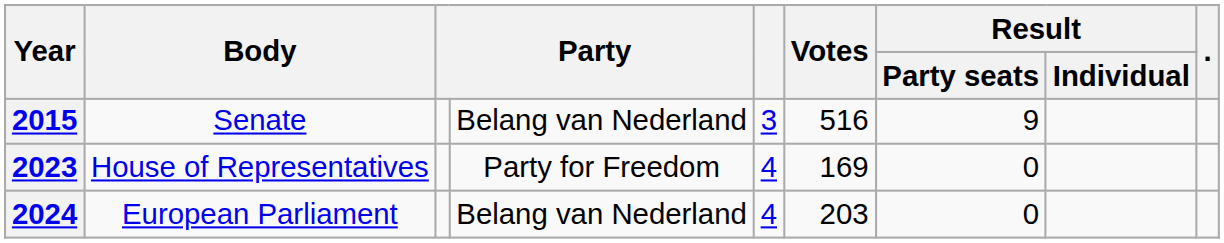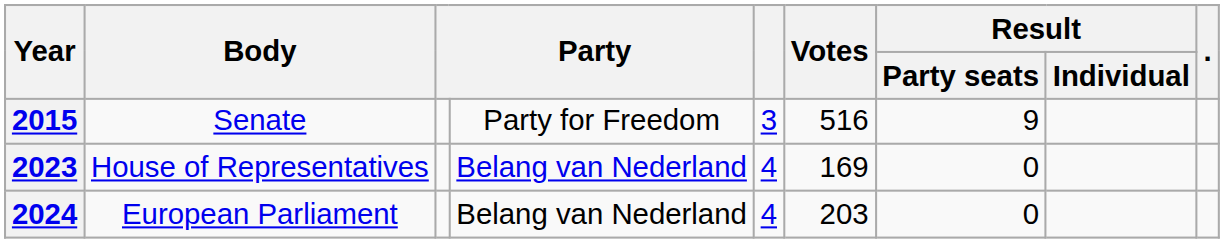(602, 121) Belang van Nederland -> (602, 121) Party for Freedom
(602, 168) Party for Freedom -> (602, 168) Belang van Nederland
